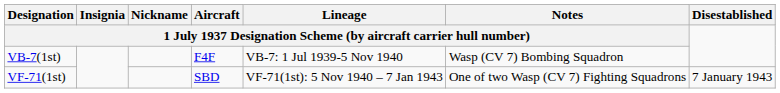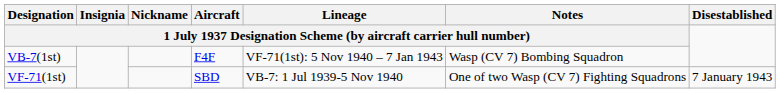(324, 56) VB-7: 1 Jul 1939-5 Nov 1940 -> (344, 56) VF-71(1st): 5 Nov 1940 – 7 Jan 1943
(344, 77) VF-71(1st): 5 Nov 1940 – 7 Jan 1943 -> (324, 77) VB-7: 1 Jul 1939-5 Nov 1940
